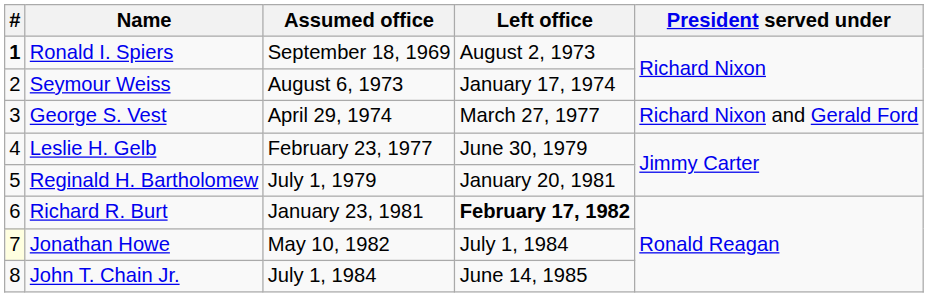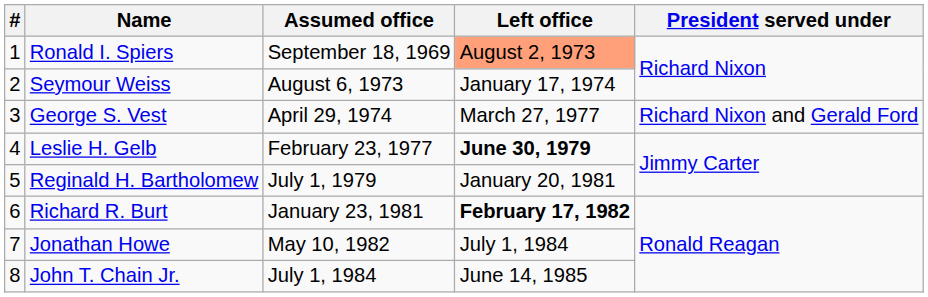(15, 52) bold -> (15, 52) normal
(527, 52) no background -> (527, 52) lightsalmon background
(524, 148) normal -> (525, 148) bold
(15, 244) lightyellow background -> (15, 244) no background
